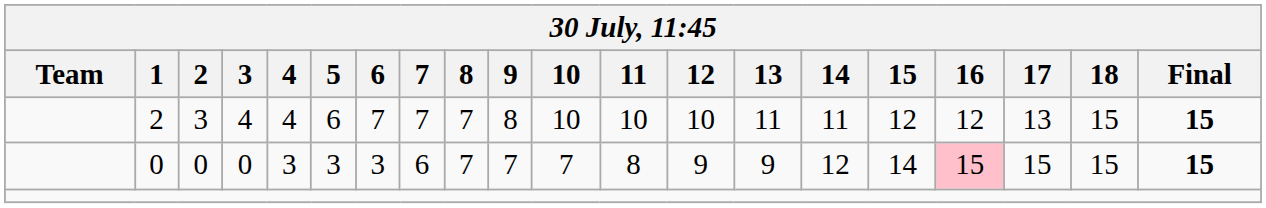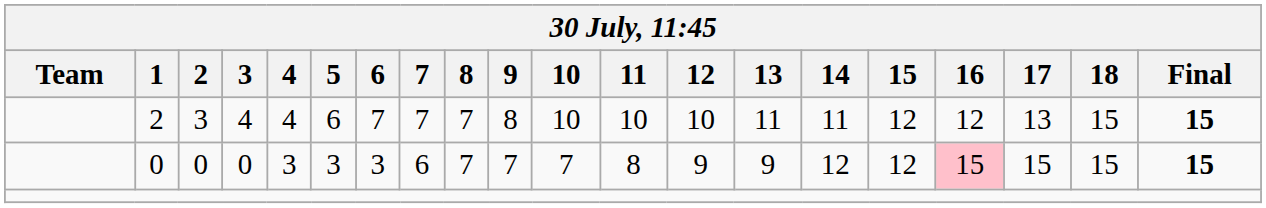(902, 165) 14 -> (902, 165) 12
